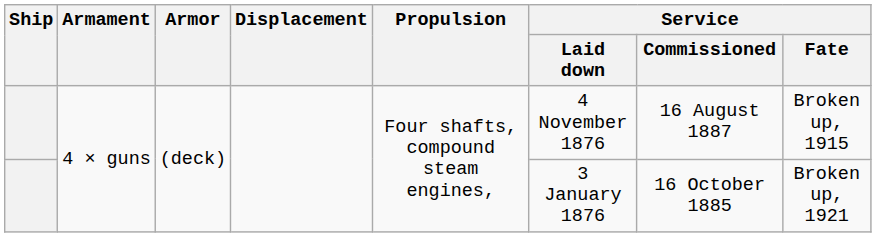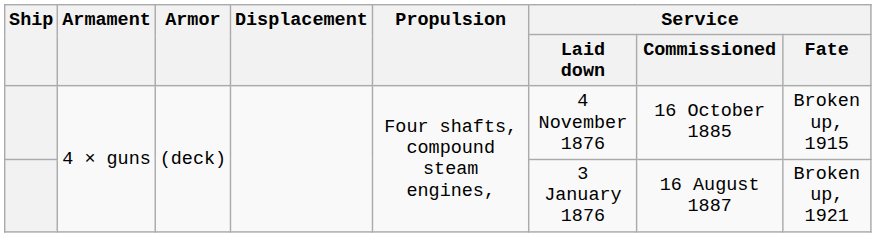(710, 123) 16 August 1887 -> (710, 123) 16 October 1885
(710, 195) 16 October 1885 -> (710, 195) 16 August 1887
